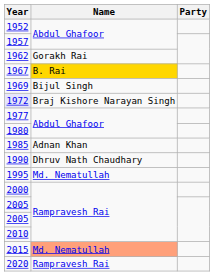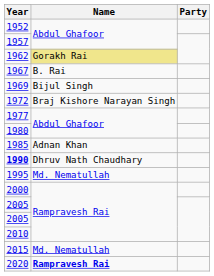(60, 56) no background -> (60, 56) khaki background
(49, 71) gold background -> (49, 71) no background
(17, 101) lavender background -> (17, 101) no background
(17, 160) normal -> (17, 160) bold
(71, 249) lightsalmon background -> (71, 249) no background
(71, 264) normal -> (71, 264) bold
